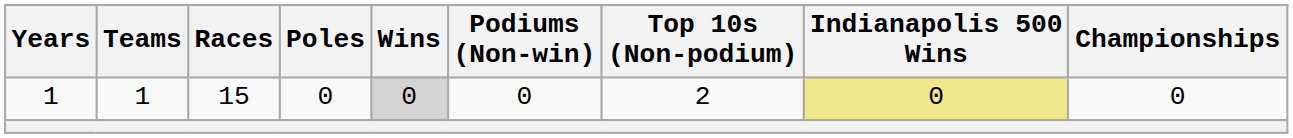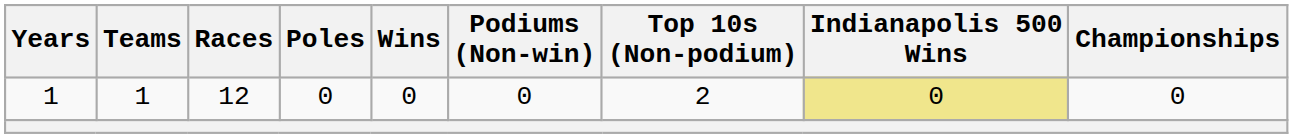(234, 99) 15 -> (234, 99) 12
(409, 99) lightgrey background -> (409, 99) no background
